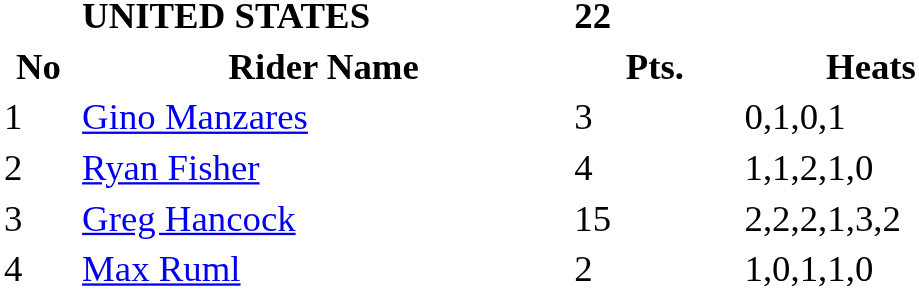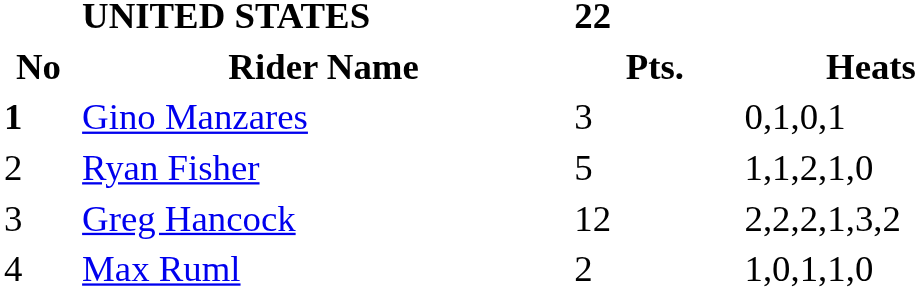(13, 117) normal -> (13, 117) bold
(584, 167) 4 -> (584, 167) 5
(593, 218) 15 -> (593, 218) 12
